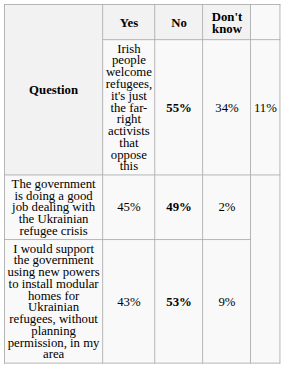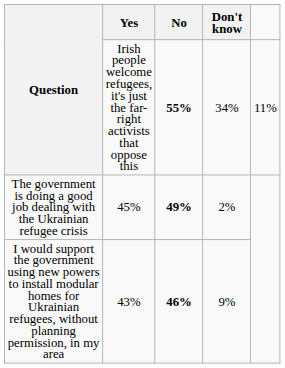(179, 301) 53% -> (179, 301) 46%
